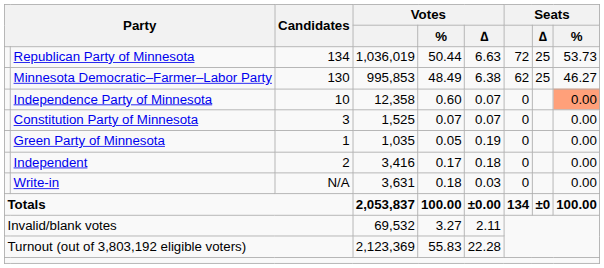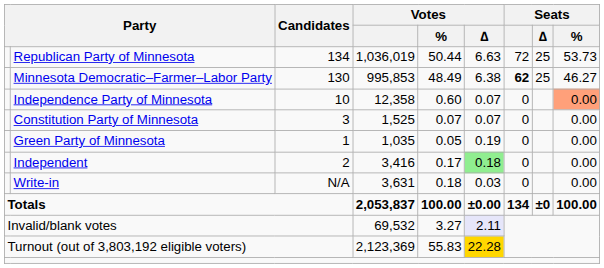(522, 78) normal -> (522, 78) bold
(488, 162) no background -> (488, 162) lightgreen background
(489, 225) no background -> (489, 225) lavender background
(484, 246) no background -> (484, 246) gold background
